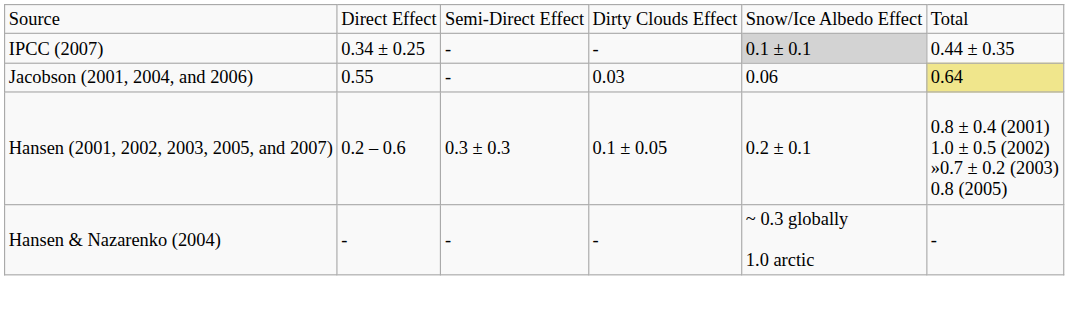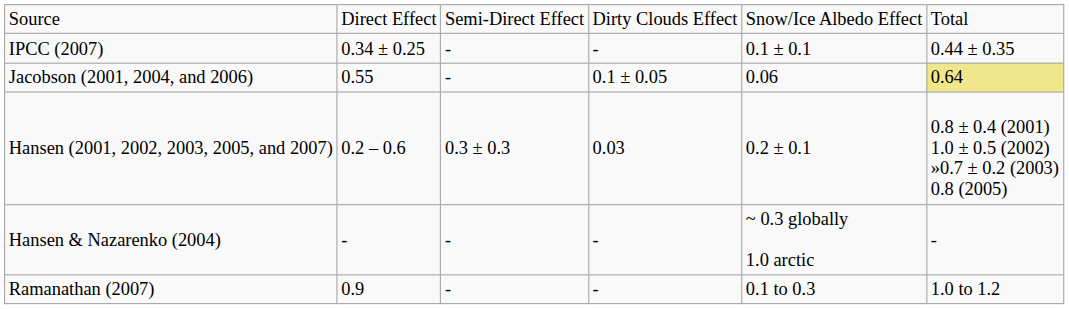(779, 48) lightgrey background -> (779, 48) no background
(609, 77) 0.03 -> (630, 77) 0.1 ± 0.05
(630, 148) 0.1 ± 0.05 -> (609, 148) 0.03
+ row: (82, 289)
